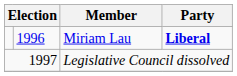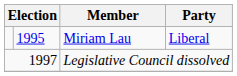(31, 37) 1996 -> (31, 37) 1995
(188, 37) bold -> (189, 37) normal
